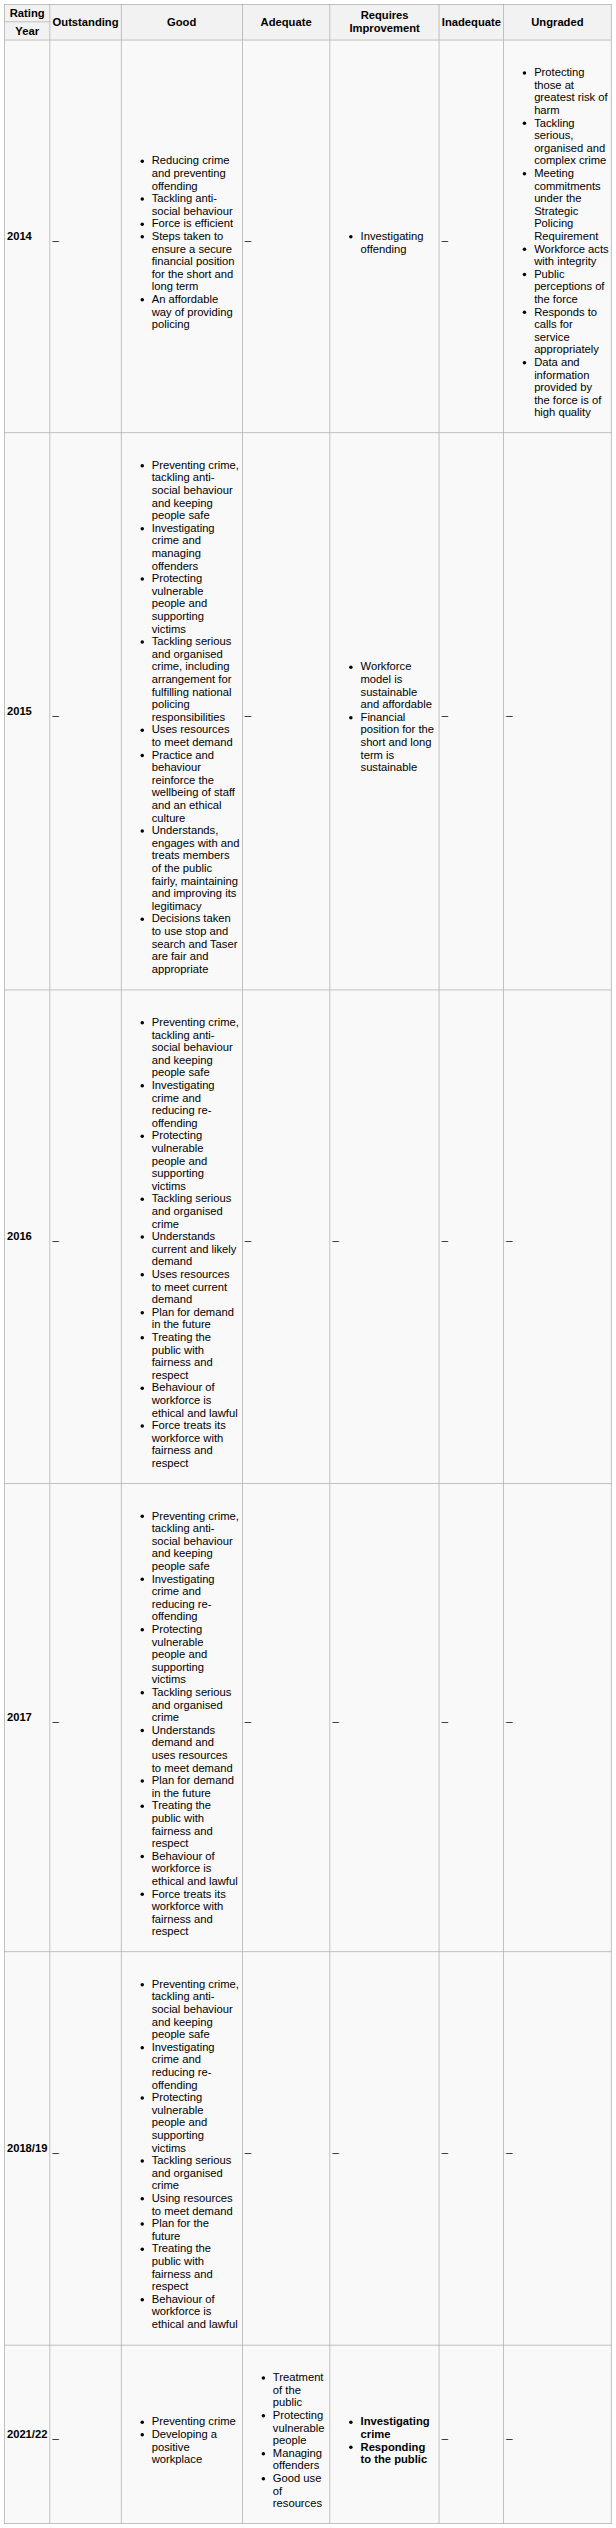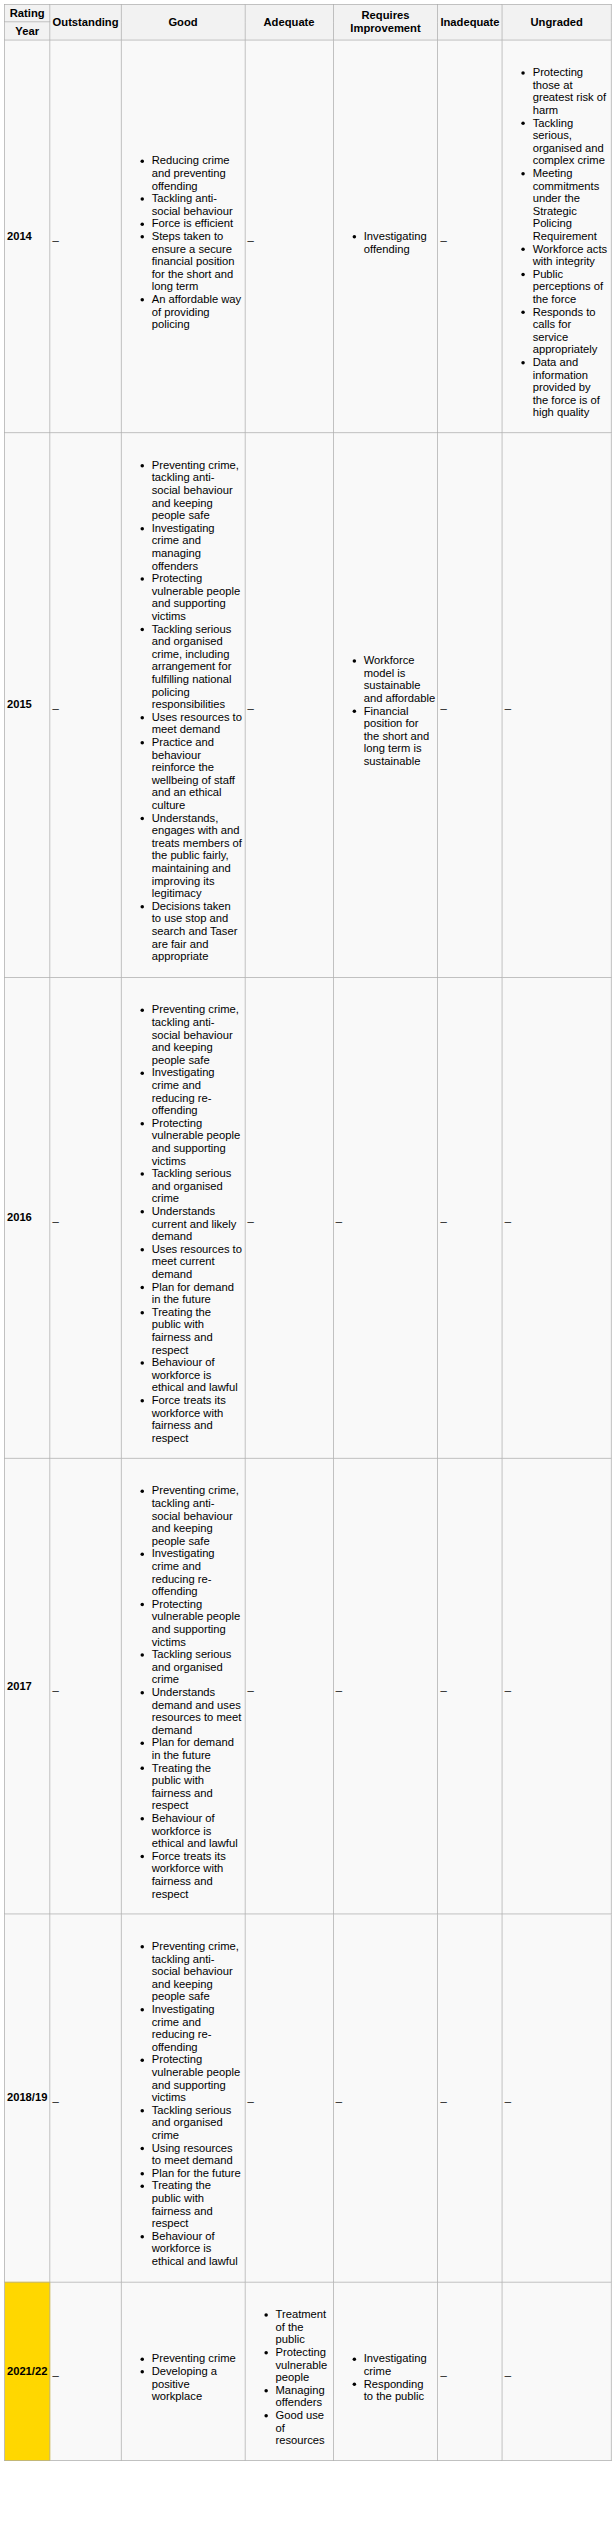(27, 2434) no background -> (27, 2371) gold background
(385, 2441) bold -> (385, 2378) normal
